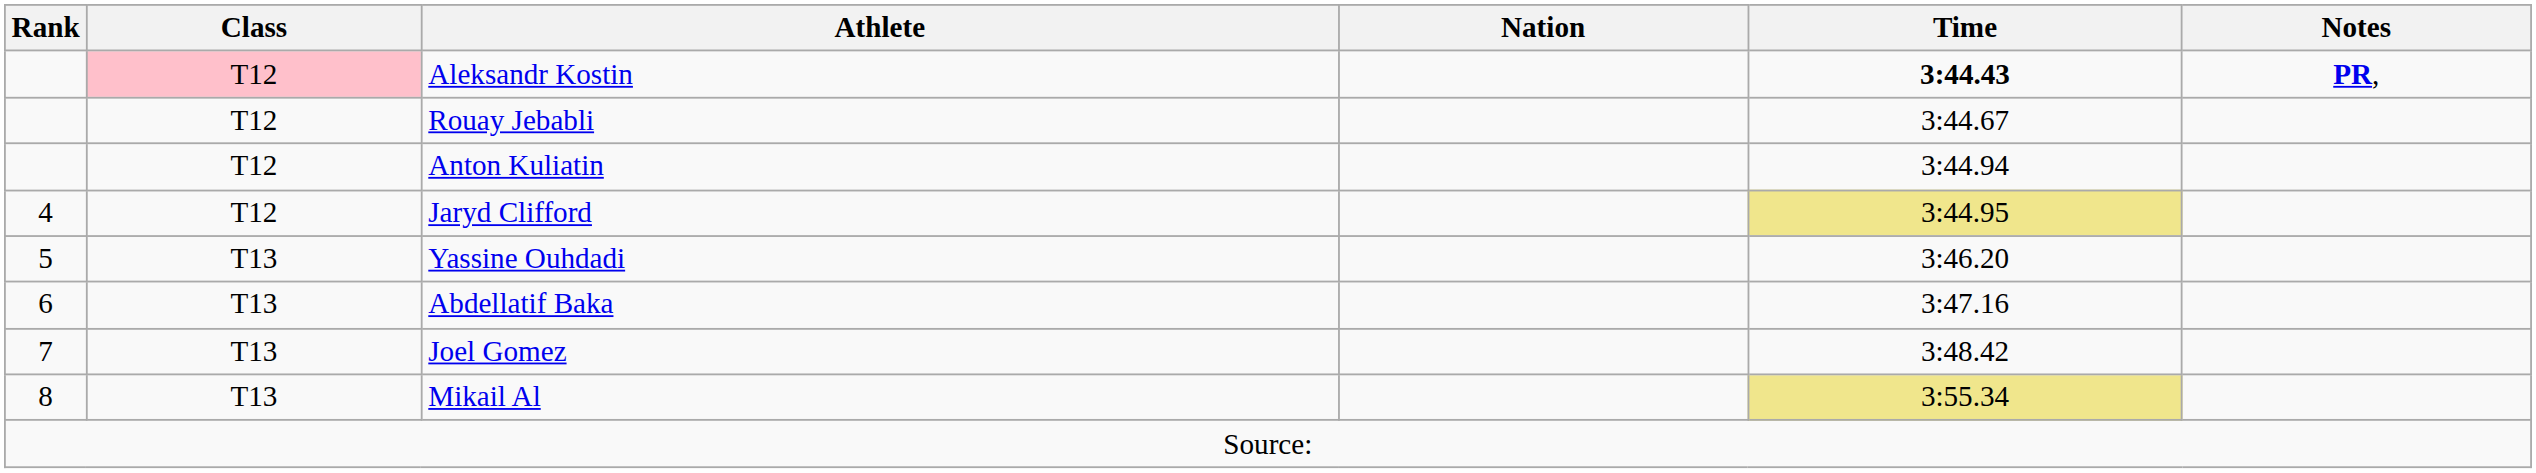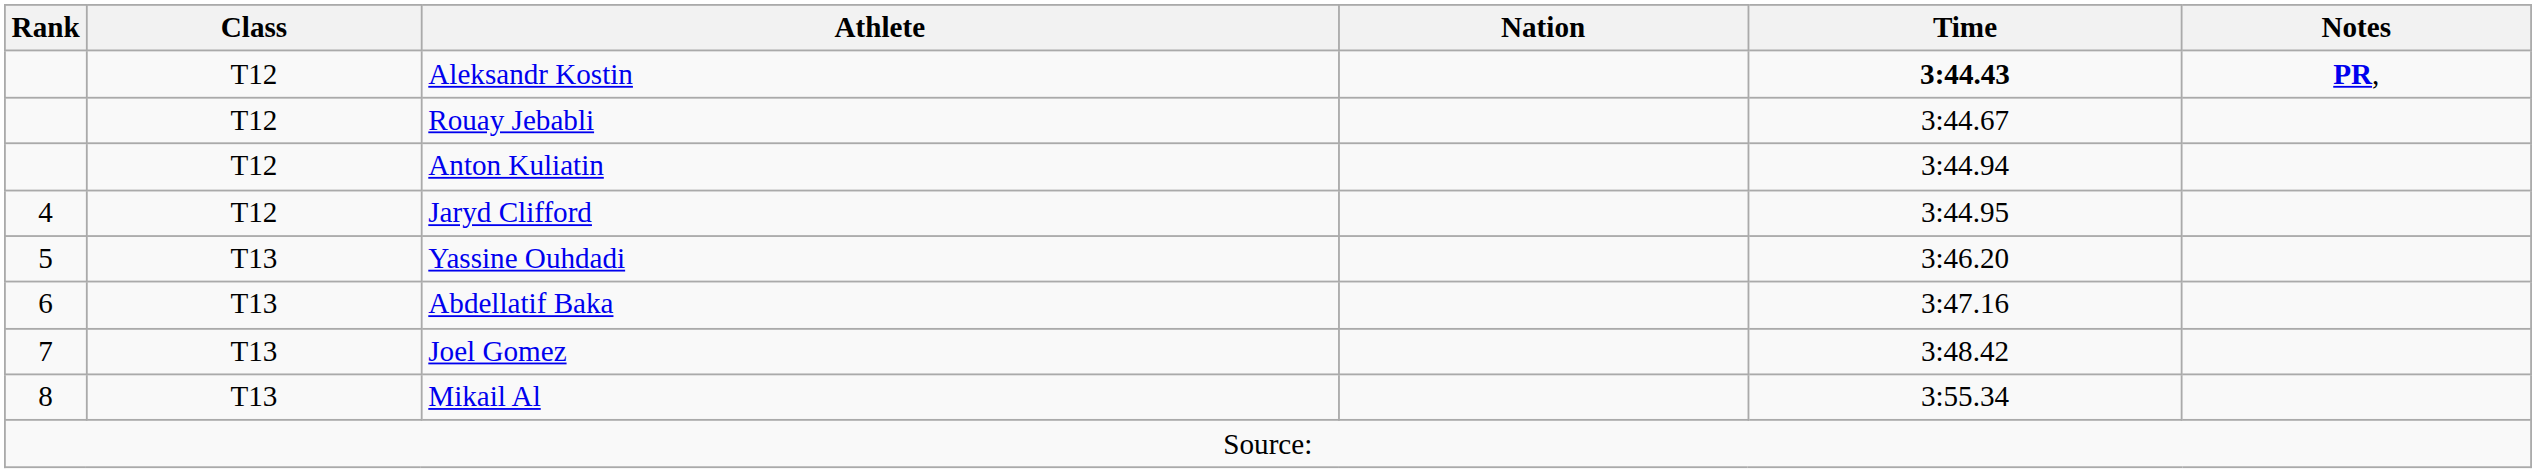(254, 73) pink background -> (254, 73) no background
(1965, 212) khaki background -> (1965, 212) no background
(1965, 397) khaki background -> (1965, 397) no background
